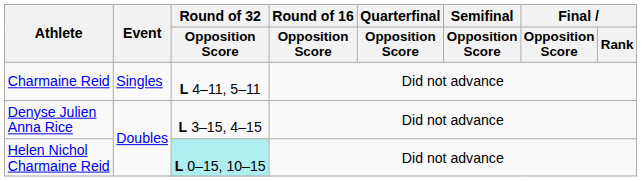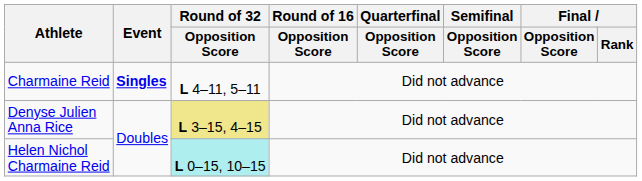(139, 82) normal -> (141, 82) bold
(220, 128) no background -> (220, 128) khaki background
